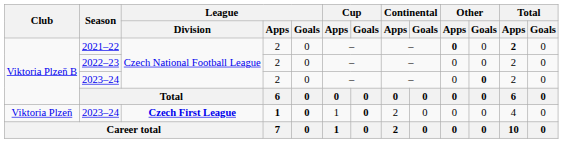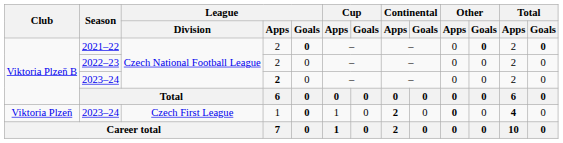(307, 46) normal -> (307, 46) bold
(454, 46) bold -> (454, 46) normal
(484, 46) normal -> (484, 46) bold
(513, 46) bold -> (513, 46) normal
(543, 46) normal -> (543, 46) bold
(277, 79) normal -> (277, 79) bold
(484, 79) bold -> (484, 79) normal
(192, 113) bold -> (192, 113) normal
(277, 113) bold -> (277, 113) normal
(366, 113) bold -> (366, 113) normal
(395, 113) normal -> (395, 113) bold
(454, 113) normal -> (454, 113) bold
(513, 113) normal -> (513, 113) bold
